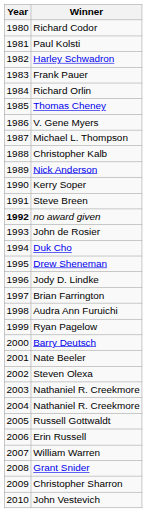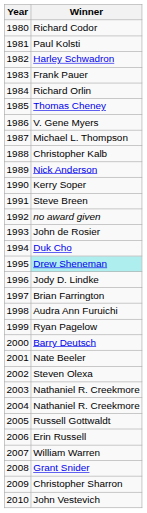(18, 216) bold -> (18, 216) normal
(70, 264) no background -> (70, 264) paleturquoise background
